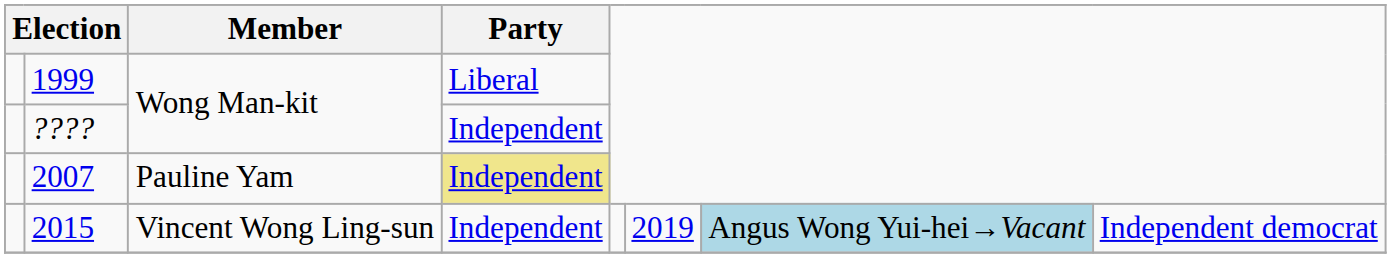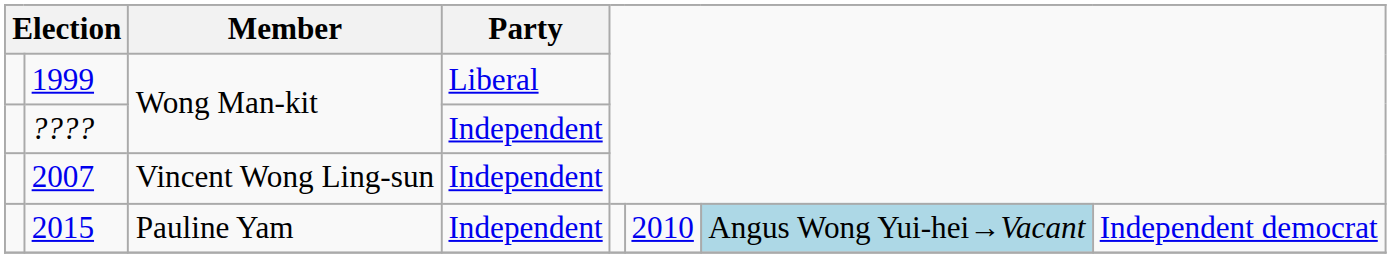(215, 177) Pauline Yam -> (285, 177) Vincent Wong Ling-sun
(526, 177) khaki background -> (526, 177) no background
(285, 227) Vincent Wong Ling-sun -> (215, 227) Pauline Yam
(663, 227) 2019 -> (663, 227) 2010
